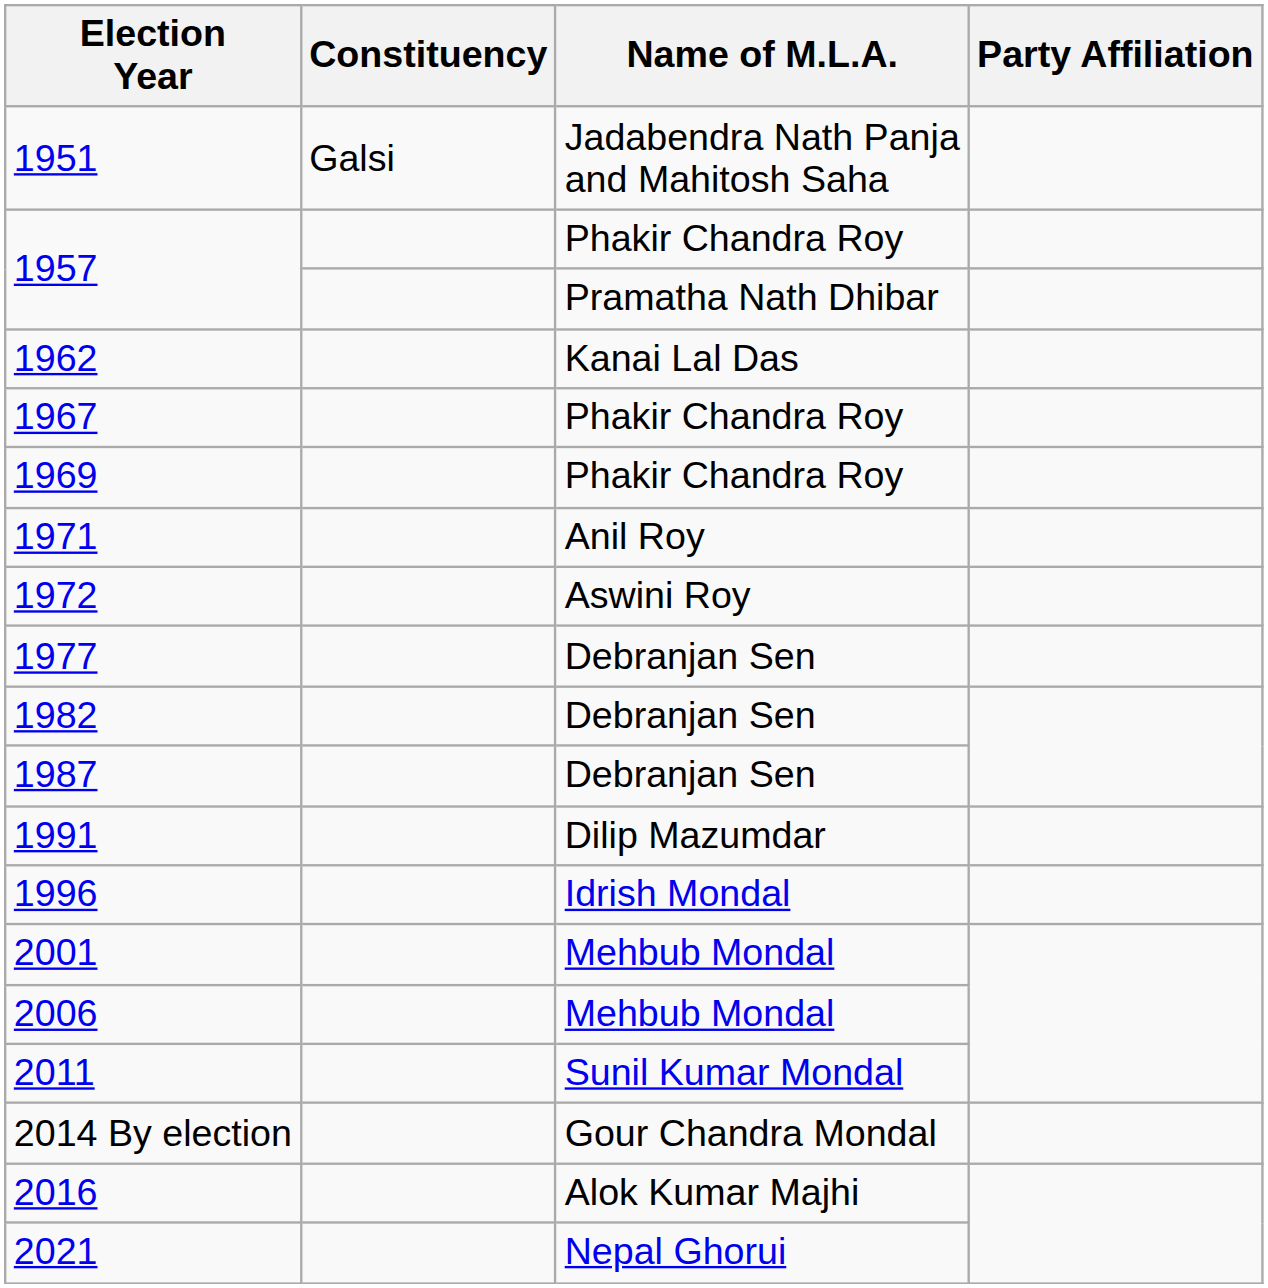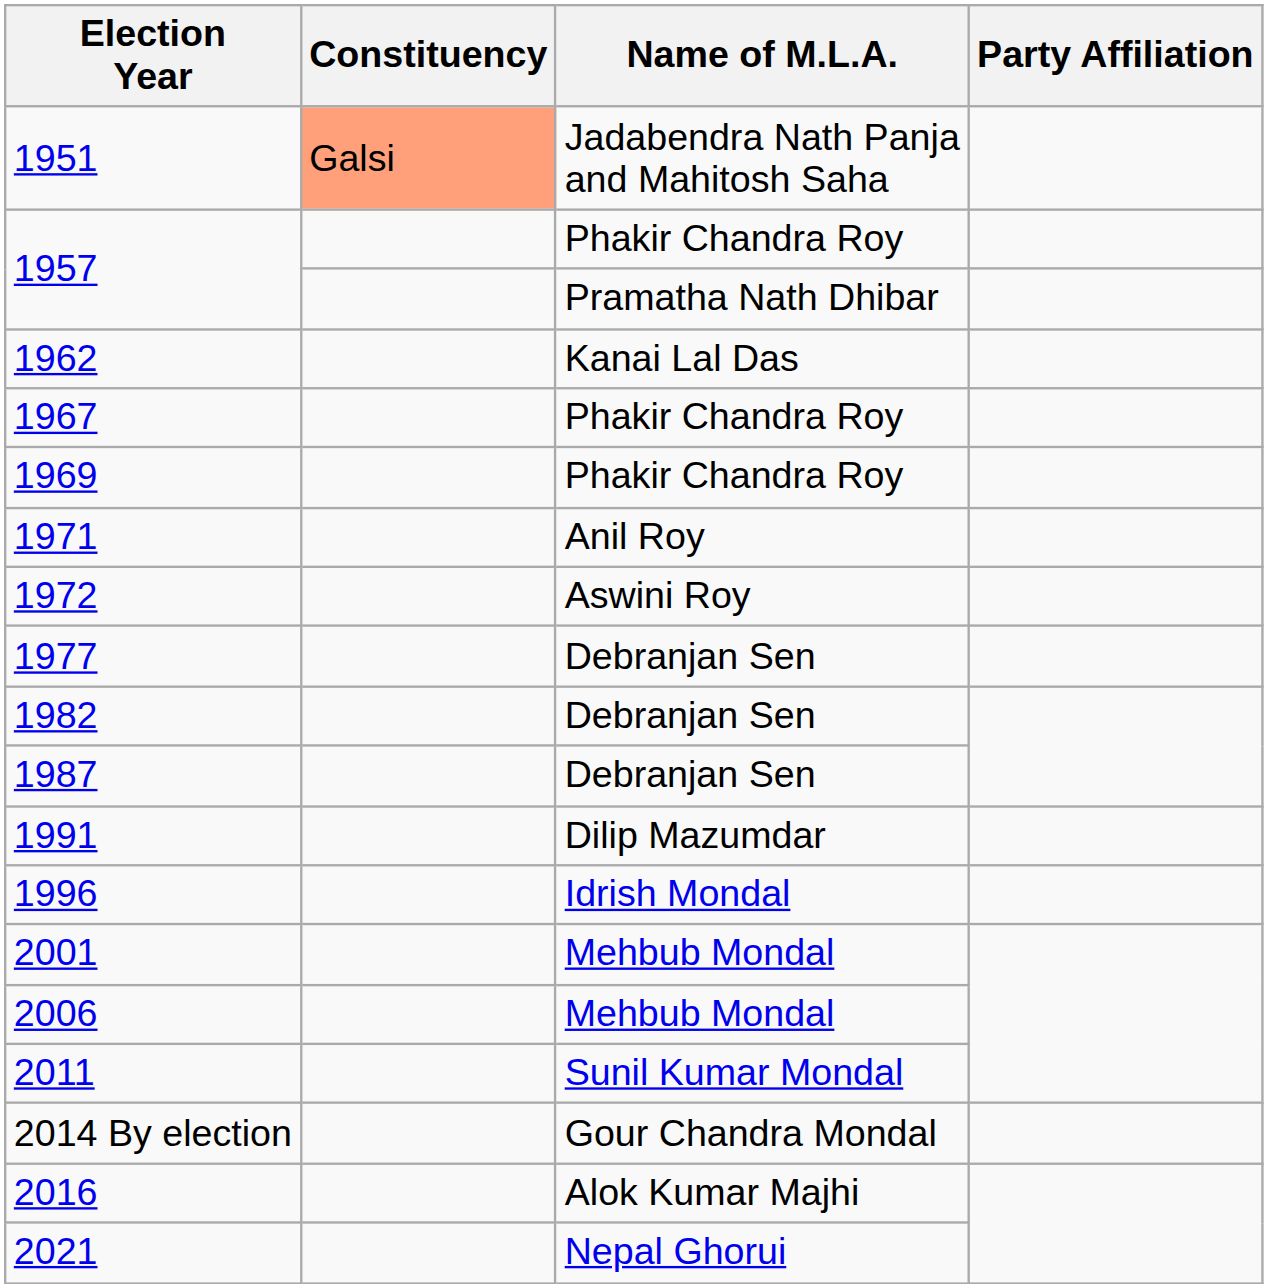(352, 157) no background -> (352, 157) lightsalmon background
